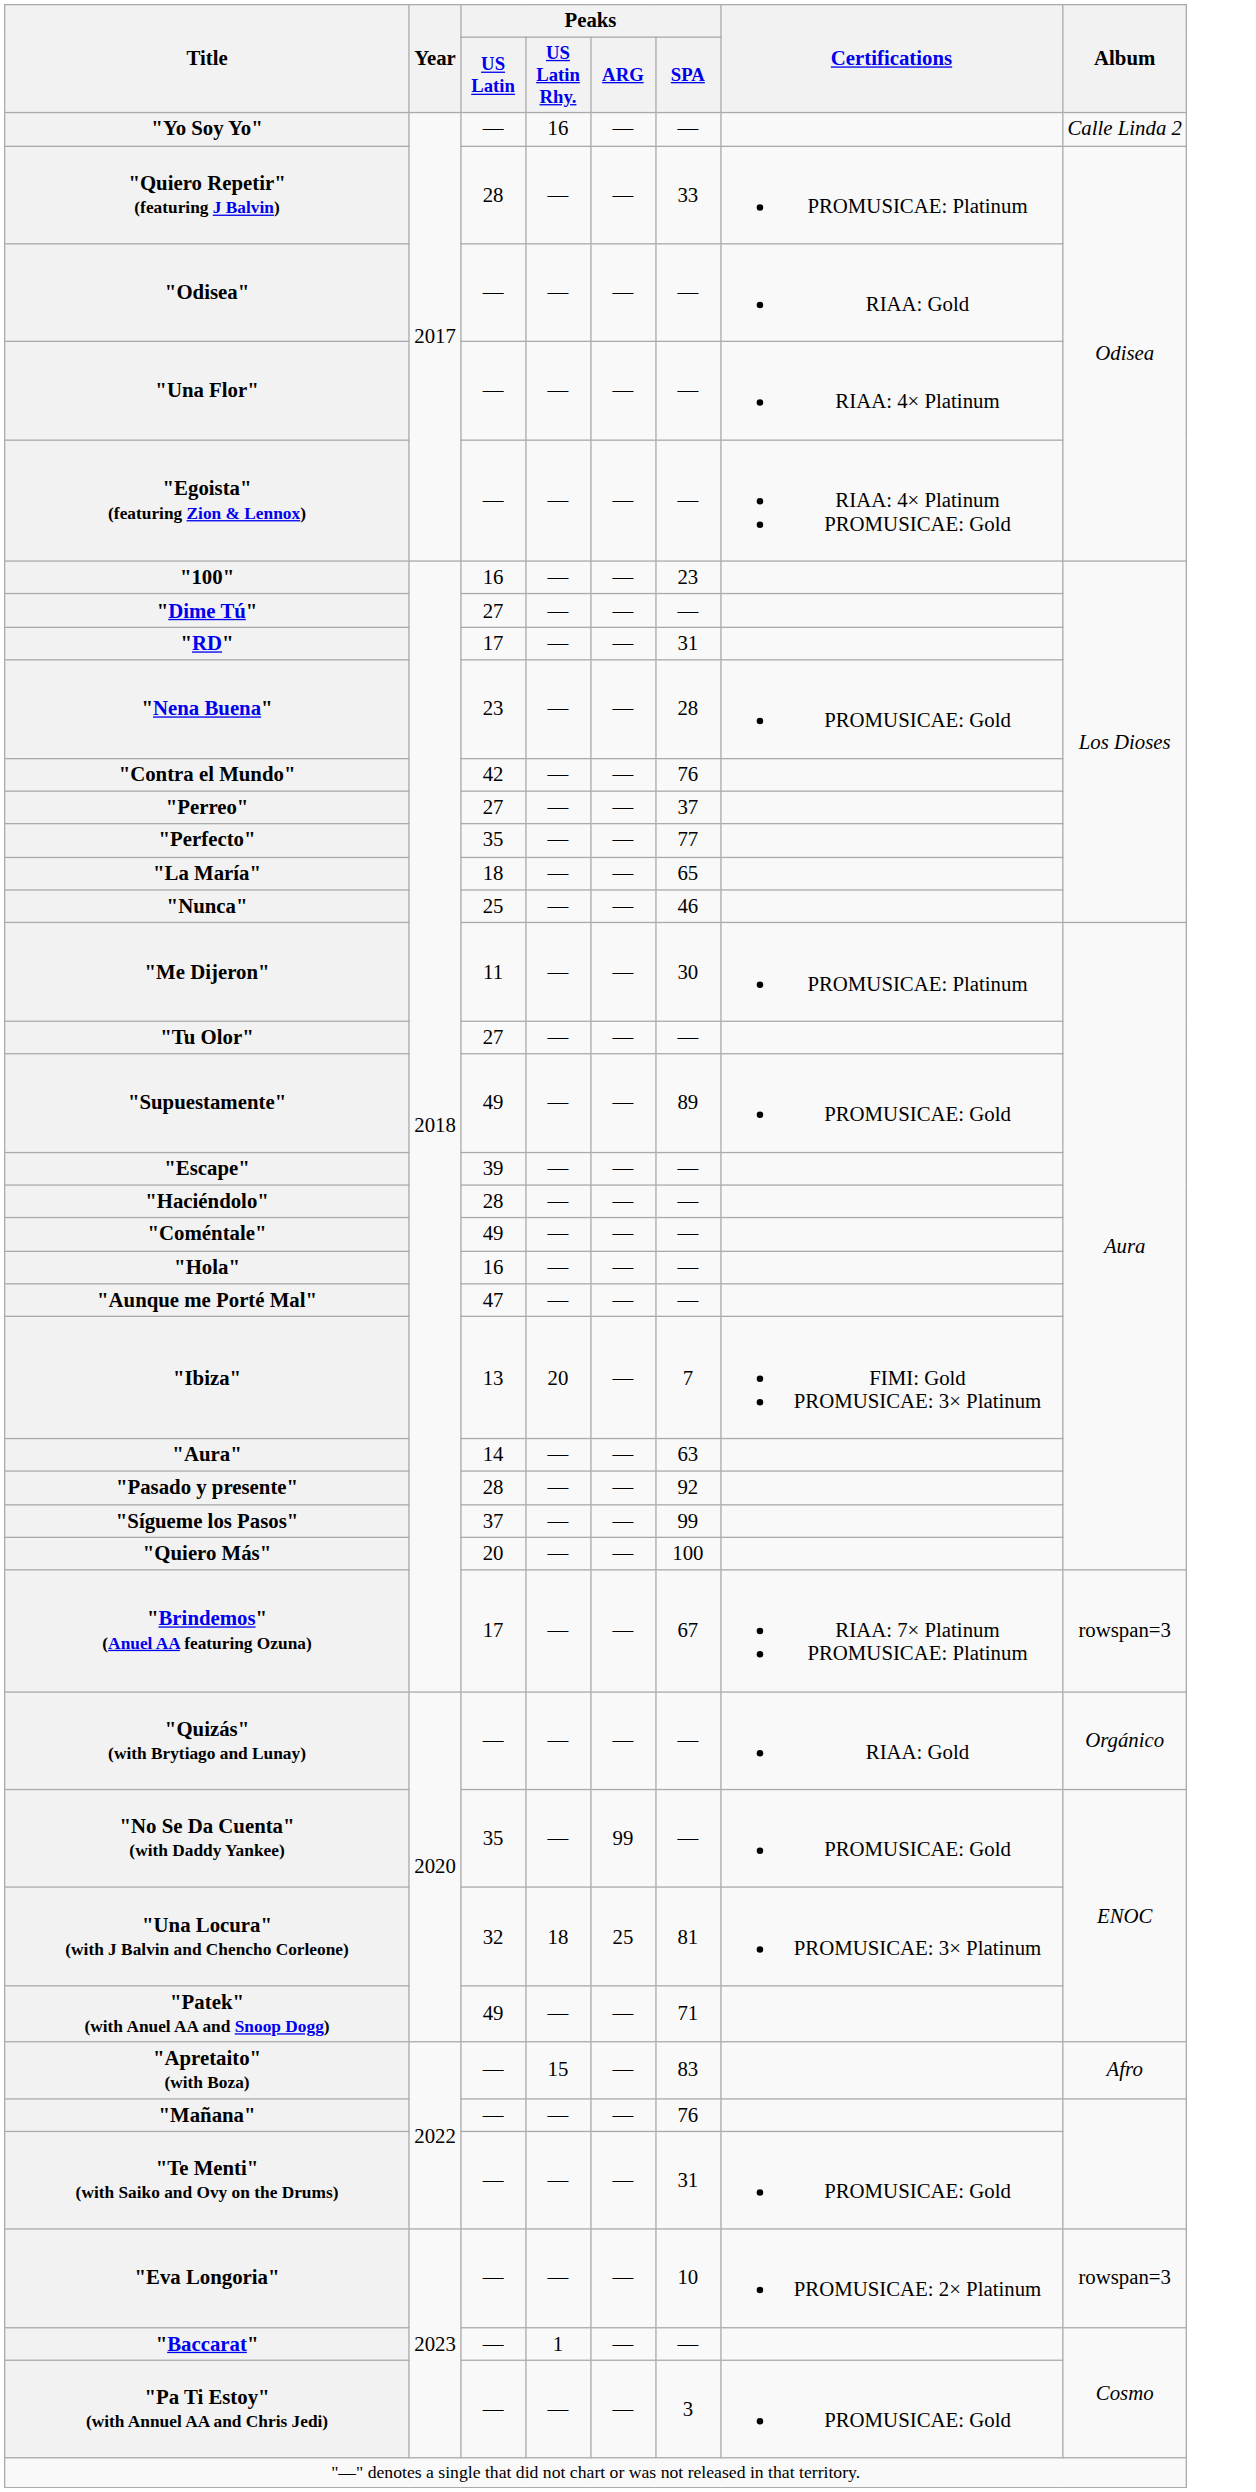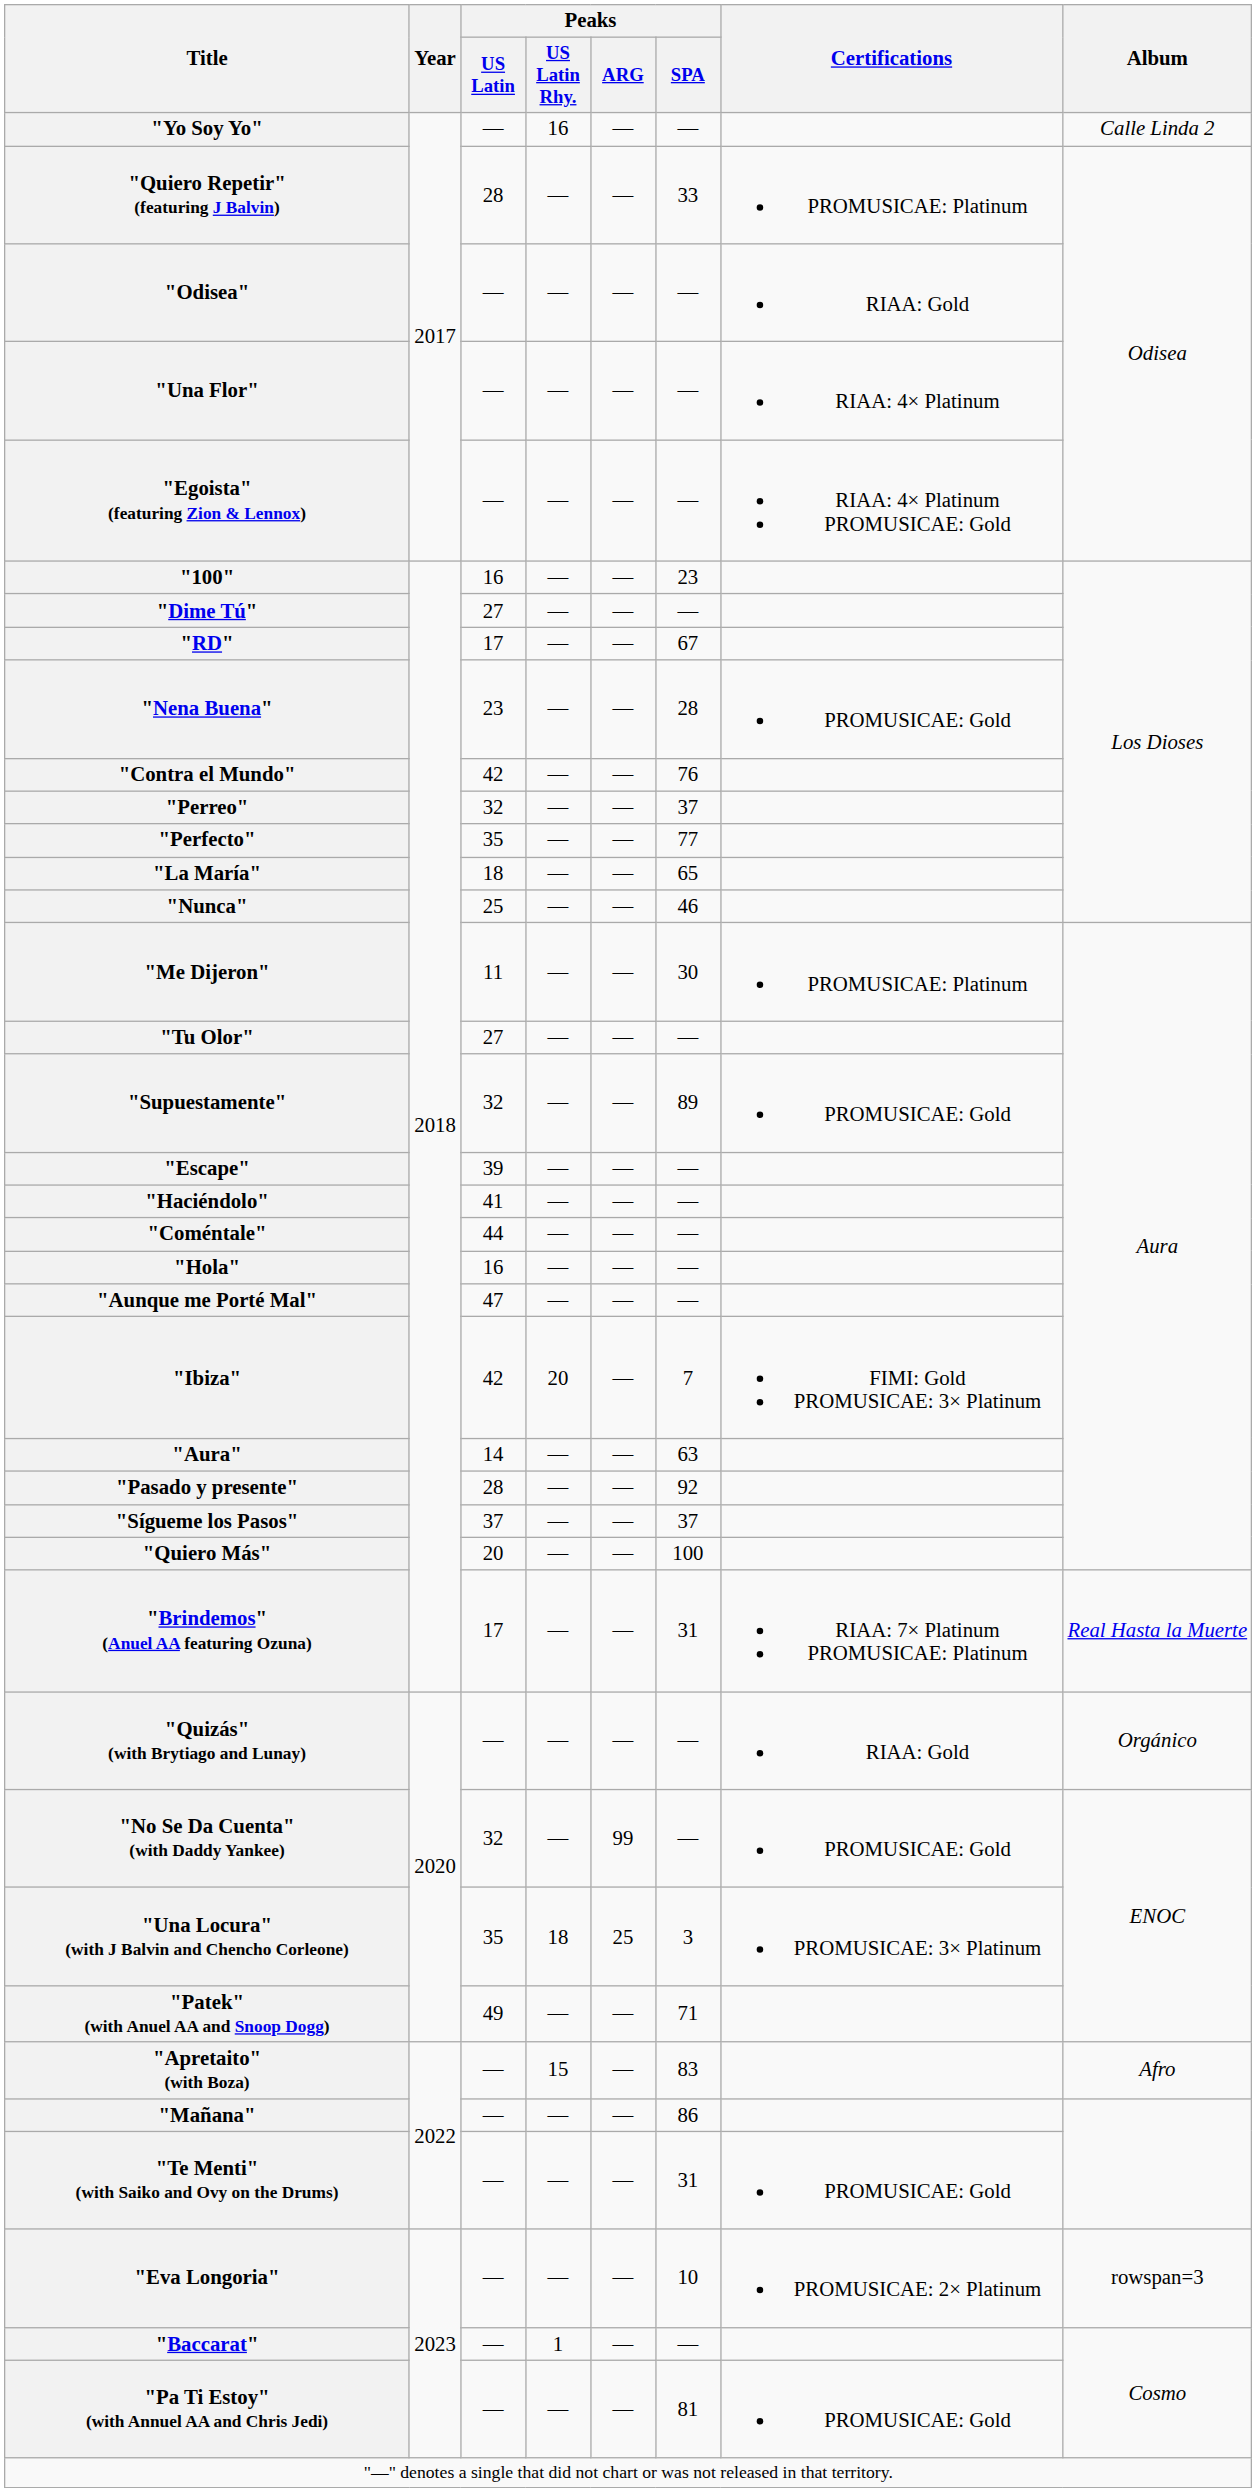(688, 643) 31 -> (688, 643) 67
(493, 807) 27 -> (493, 807) 32
(493, 1102) 49 -> (493, 1102) 32
(493, 1201) 28 -> (493, 1201) 41
(493, 1234) 49 -> (493, 1234) 44
(493, 1377) 13 -> (493, 1377) 42
(688, 1520) 99 -> (688, 1520) 37
(688, 1630) 67 -> (688, 1630) 31
(1125, 1630) rowspan=3 -> (1157, 1630) Real Hasta la Muerte
(493, 1838) 35 -> (493, 1838) 32
(493, 1936) 32 -> (493, 1936) 35
(688, 1936) 81 -> (688, 1936) 3
(688, 2114) 76 -> (688, 2114) 86
(688, 2409) 3 -> (688, 2409) 81
